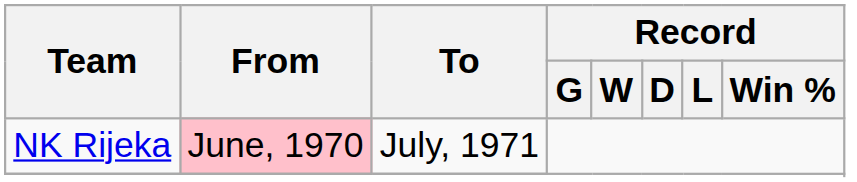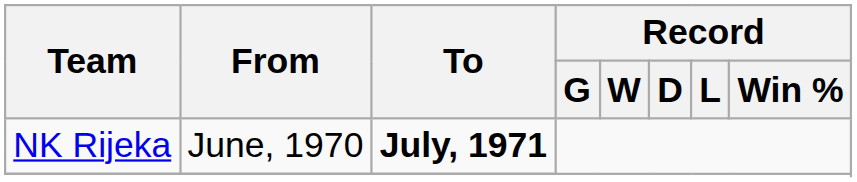(275, 145) pink background -> (275, 145) no background
(459, 145) normal -> (463, 145) bold
